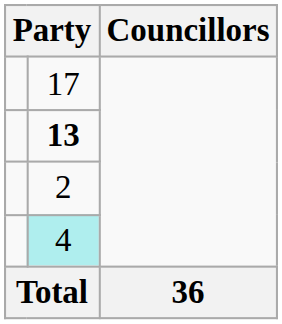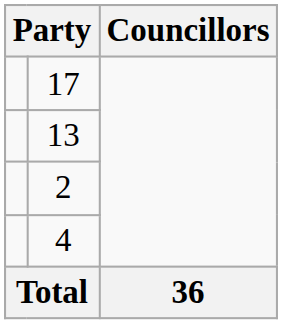(63, 135) bold -> (63, 135) normal
(63, 239) paleturquoise background -> (63, 239) no background
